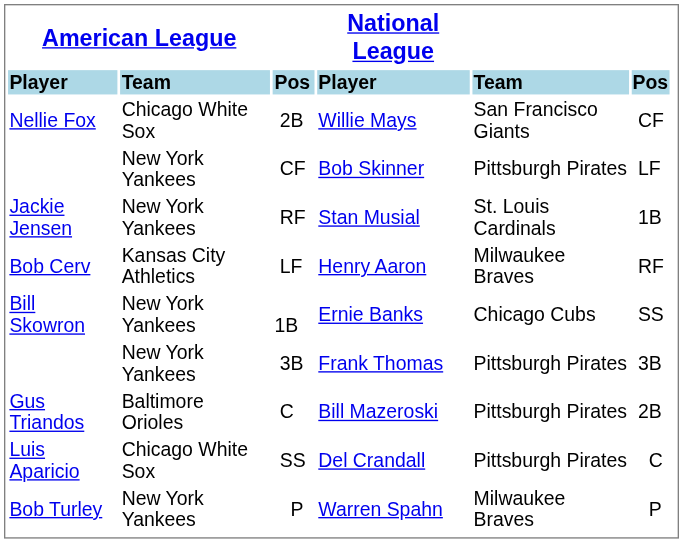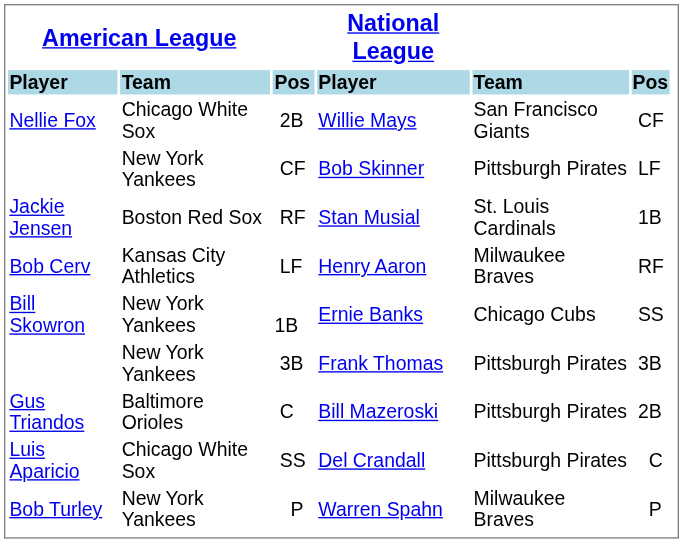(163, 217) New York Yankees -> (192, 217) Boston Red Sox
